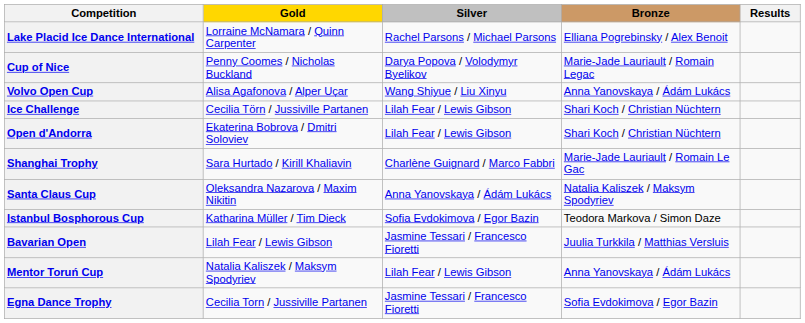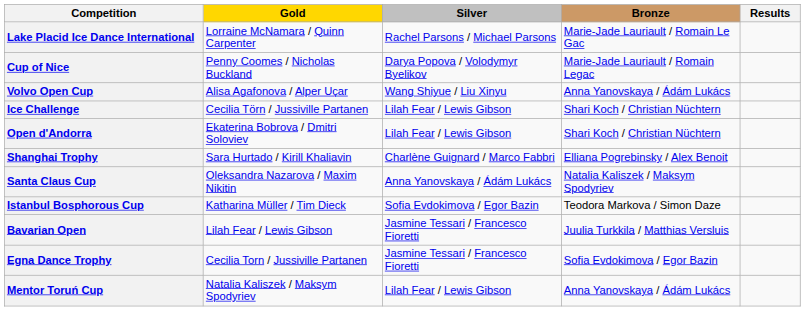(646, 37) Elliana Pogrebinsky / Alex Benoit -> (647, 37) Marie-Jade Lauriault / Romain Le Gac
(647, 164) Marie-Jade Lauriault / Romain Le Gac -> (646, 157) Elliana Pogrebinsky / Alex Benoit
rows swapped: (55, 272) <-> (59, 303)
